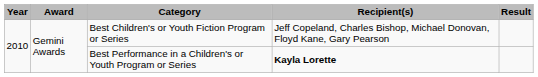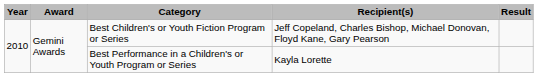(305, 59) bold -> (303, 59) normal
